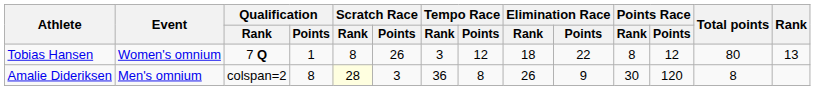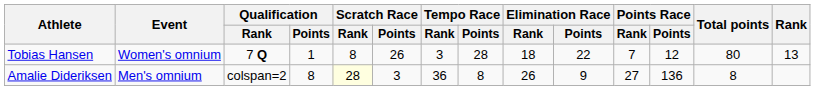(481, 55) 12 -> (481, 55) 28
(632, 55) 8 -> (632, 55) 7
(632, 75) 30 -> (632, 75) 27
(672, 75) 120 -> (672, 75) 136
